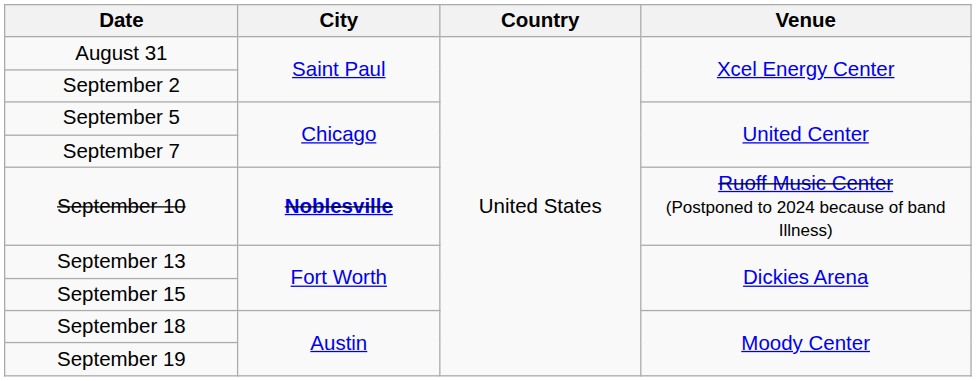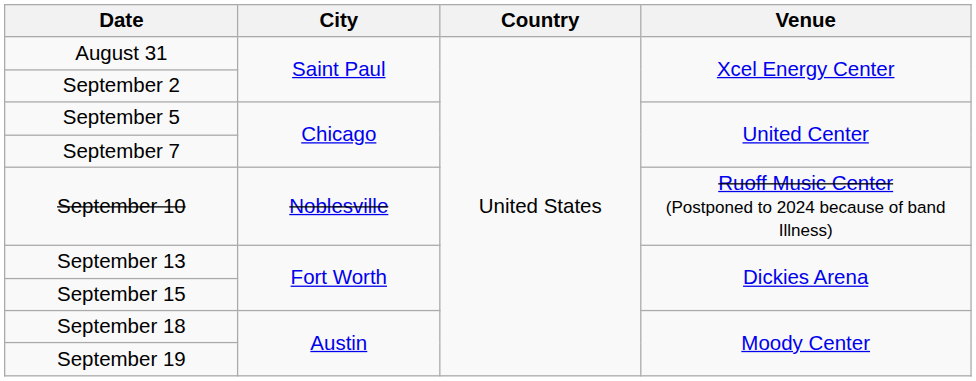(339, 206) bold -> (339, 206) normal
